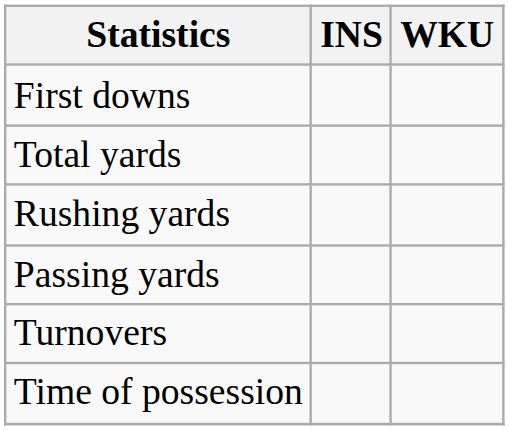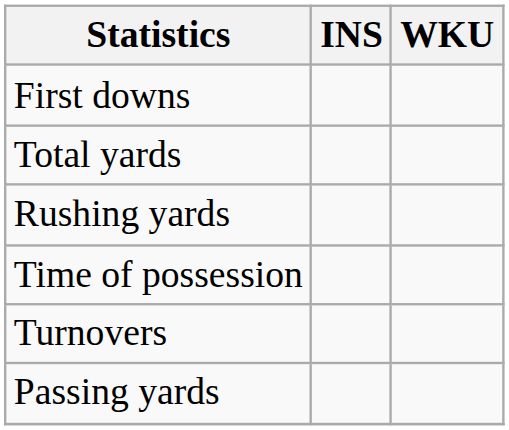rows swapped: (117, 273) <-> (158, 392)
